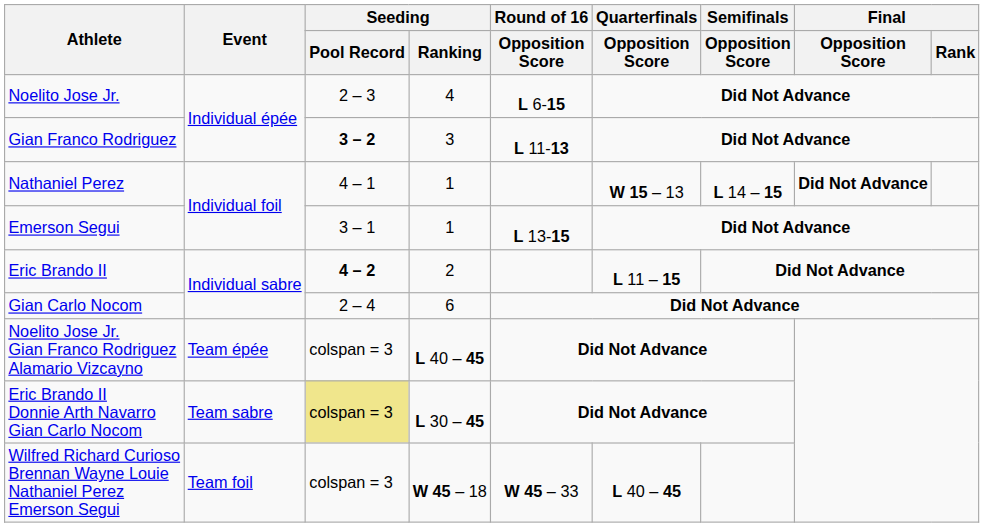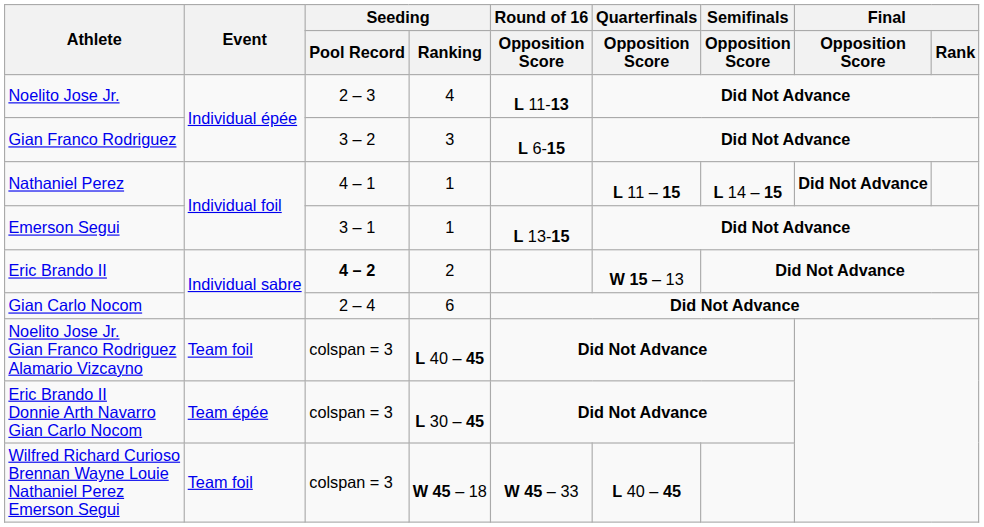(541, 105) L 6-15 -> (541, 105) L 11-13
(357, 140) bold -> (357, 140) normal
(541, 149) L 11-13 -> (541, 149) L 6-15
(647, 193) W 15 – 13 -> (647, 193) L 11 – 15
(647, 281) L 11 – 15 -> (647, 281) W 15 – 13
(228, 350) Team épée -> (220, 350) Team foil
(230, 412) Team sabre -> (228, 412) Team épée
(351, 412) khaki background -> (351, 412) no background
